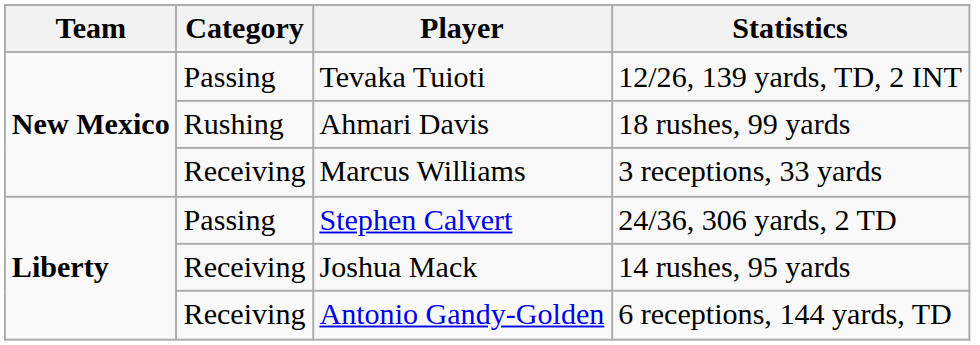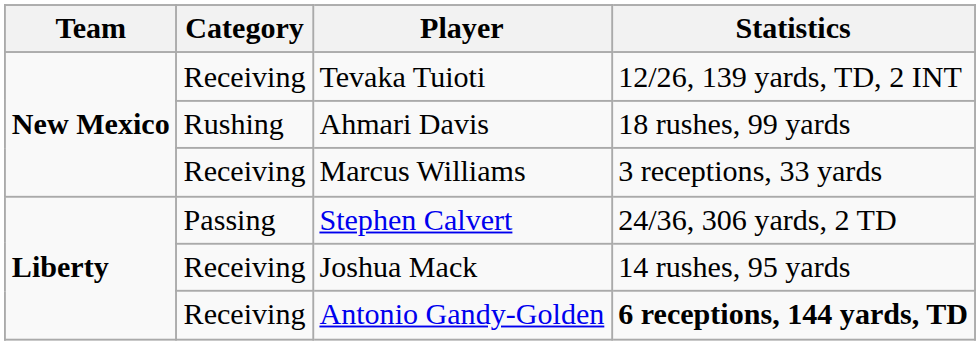(230, 76) Passing -> (245, 76) Receiving
(785, 314) normal -> (793, 314) bold
